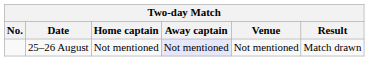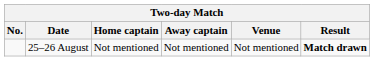(196, 47) lavender background -> (196, 47) no background
(332, 47) normal -> (335, 47) bold
